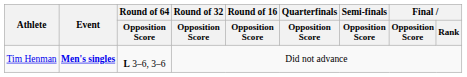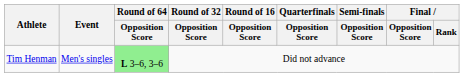(88, 59) bold -> (87, 59) normal
(144, 65) no background -> (142, 65) lightgreen background
